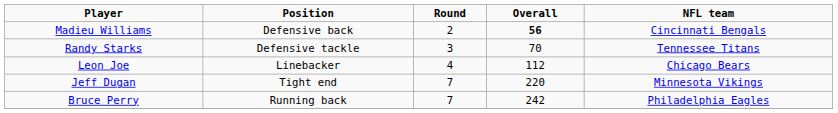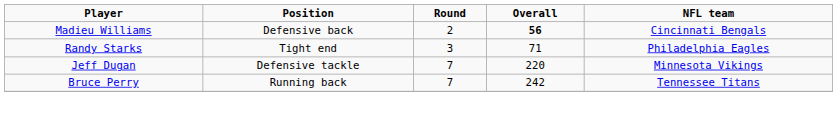(308, 48) Defensive tackle -> (308, 48) Tight end
(535, 48) 70 -> (535, 48) 71
(708, 48) Tennessee Titans -> (708, 48) Philadelphia Eagles
- row: (104, 65)
(308, 83) Tight end -> (308, 65) Defensive tackle
(708, 100) Philadelphia Eagles -> (708, 83) Tennessee Titans
